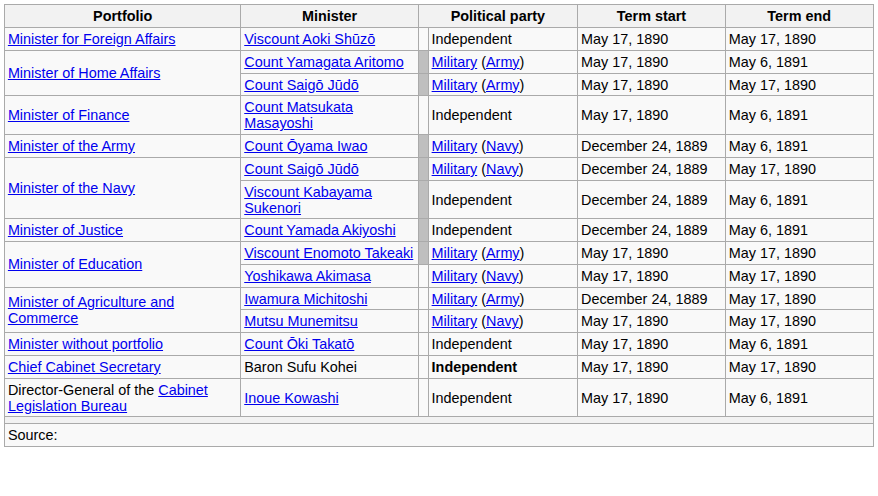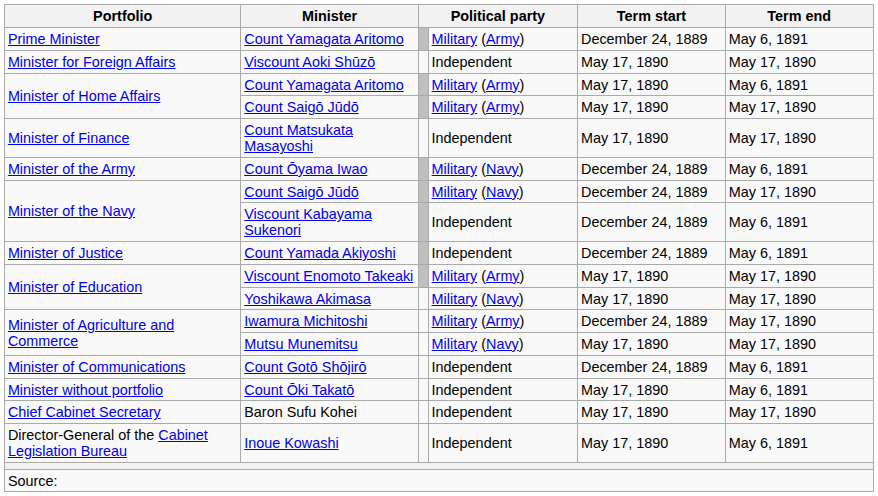+ row: (54, 39)
(768, 115) May 6, 1891 -> (772, 138) May 17, 1890
+ row: (97, 367)
(474, 367) bold -> (472, 412) normal
